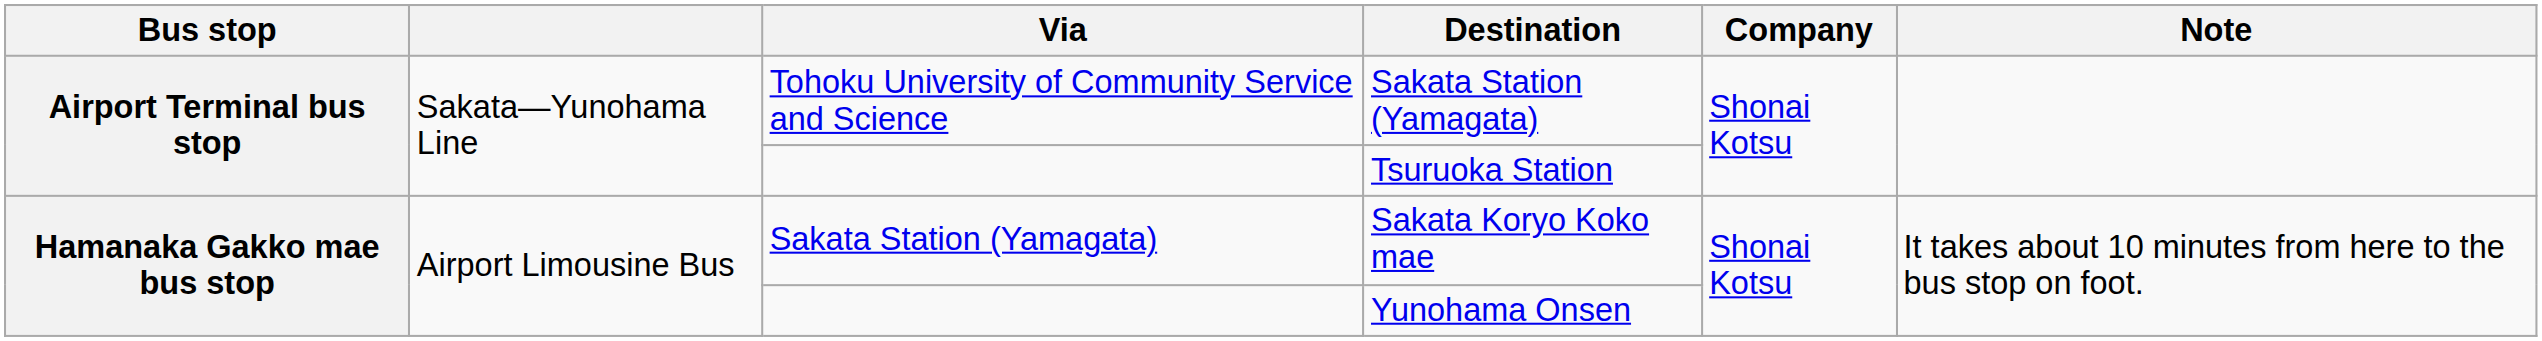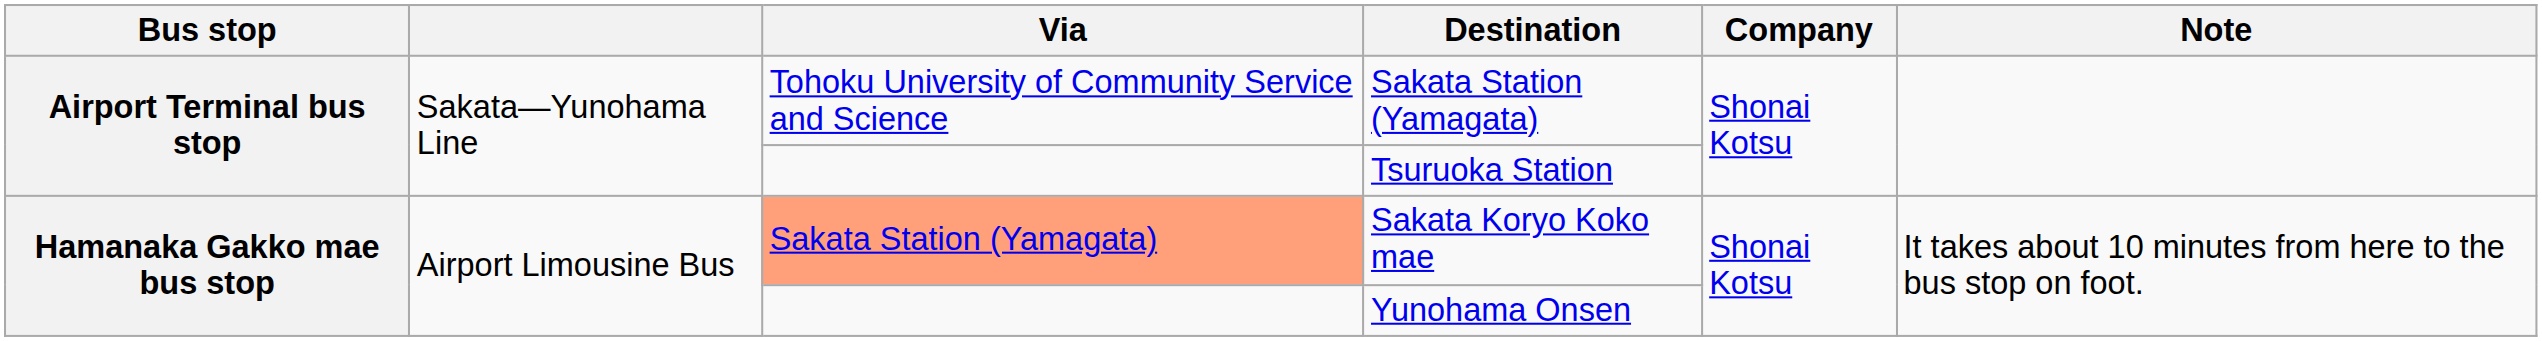(963, 239) no background -> (963, 239) lightsalmon background
